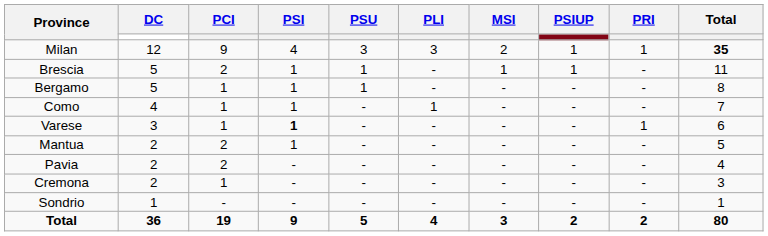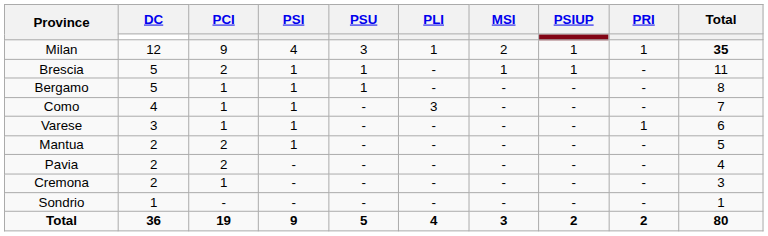(434, 49) 3 -> (434, 49) 1
(434, 106) 1 -> (434, 106) 3
(294, 126) bold -> (294, 126) normal
